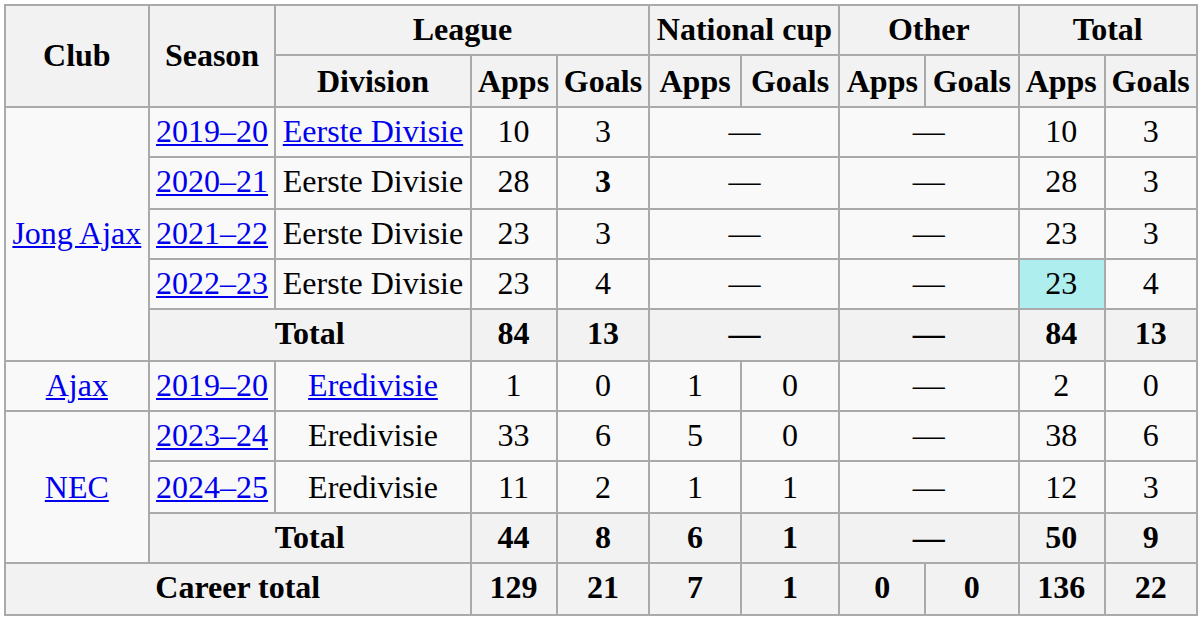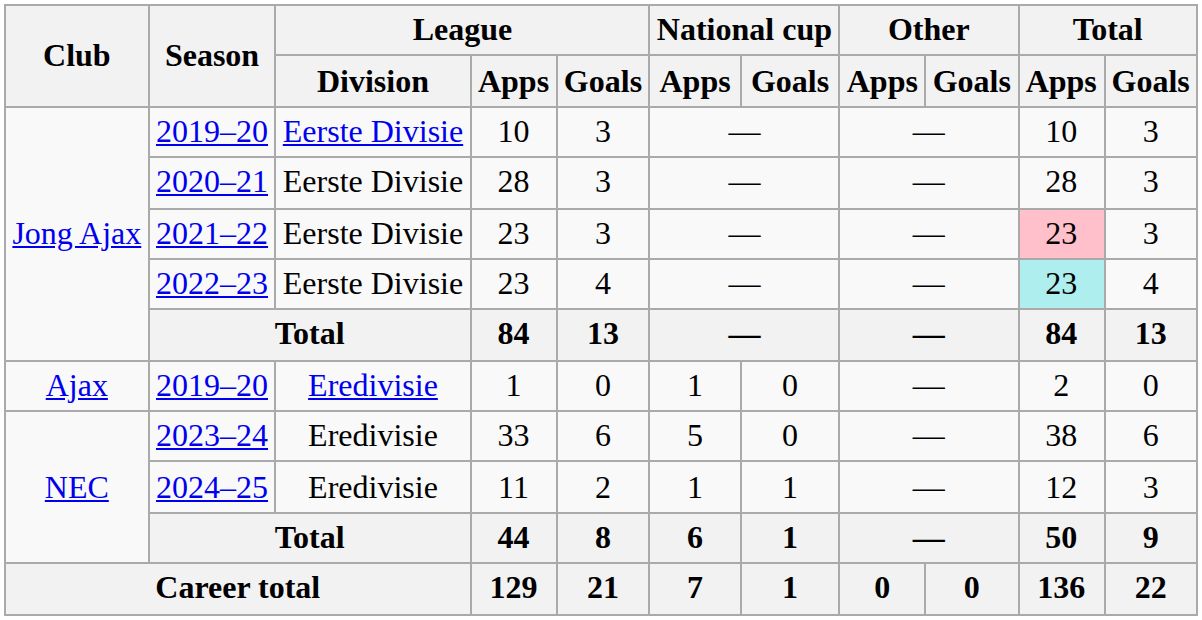(603, 182) bold -> (603, 182) normal
(1061, 232) no background -> (1061, 232) pink background
